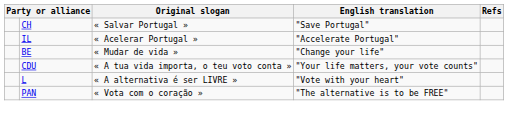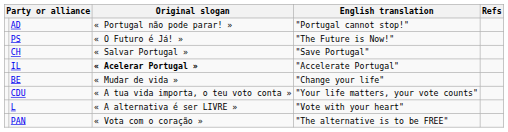+ row: (16, 24)
+ row: (16, 38)
(146, 38) normal -> (146, 65) bold
